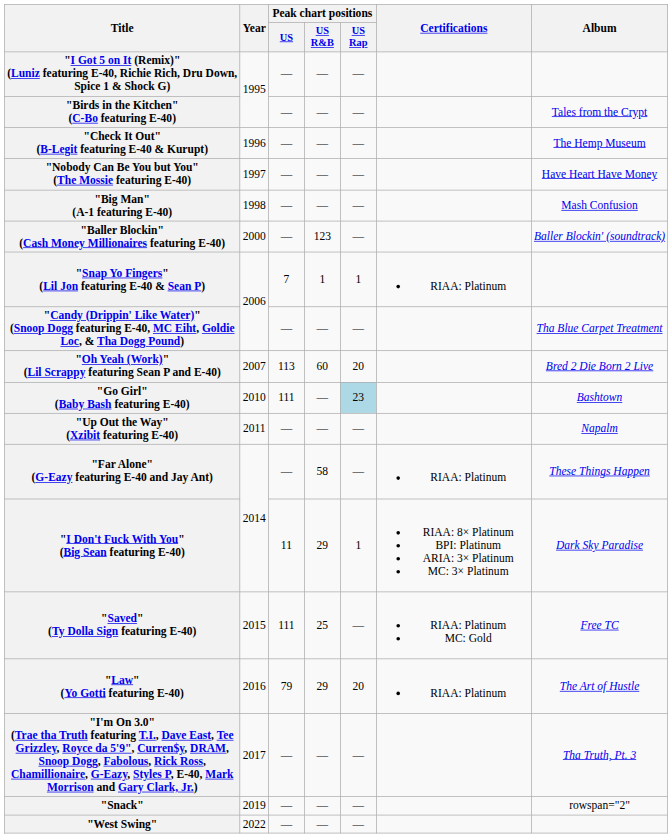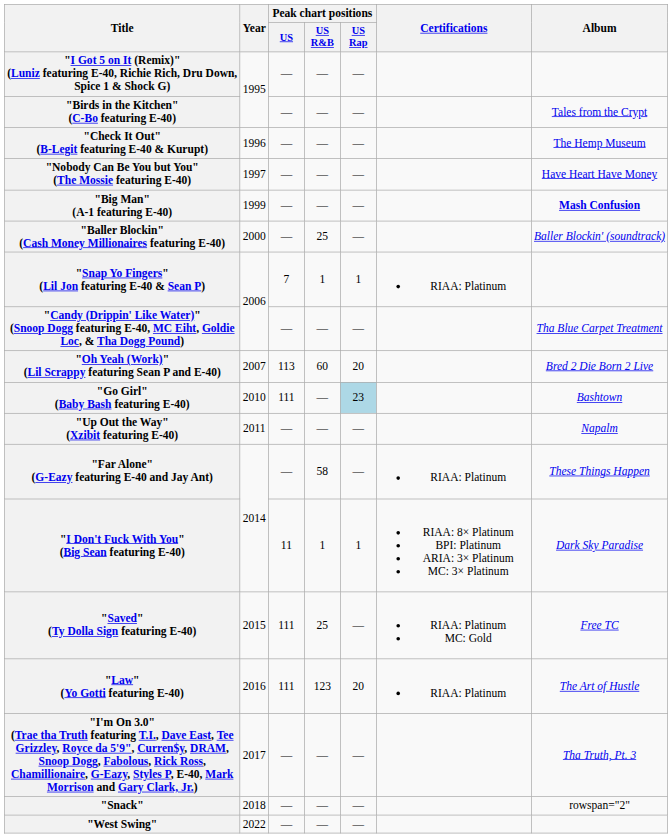(254, 205) 1998 -> (254, 205) 1999
(600, 205) normal -> (600, 205) bold
(322, 236) 123 -> (322, 236) 25
(322, 545) 29 -> (322, 545) 1
(286, 686) 79 -> (286, 686) 111
(322, 686) 29 -> (322, 686) 123
(254, 805) 2019 -> (254, 805) 2018
